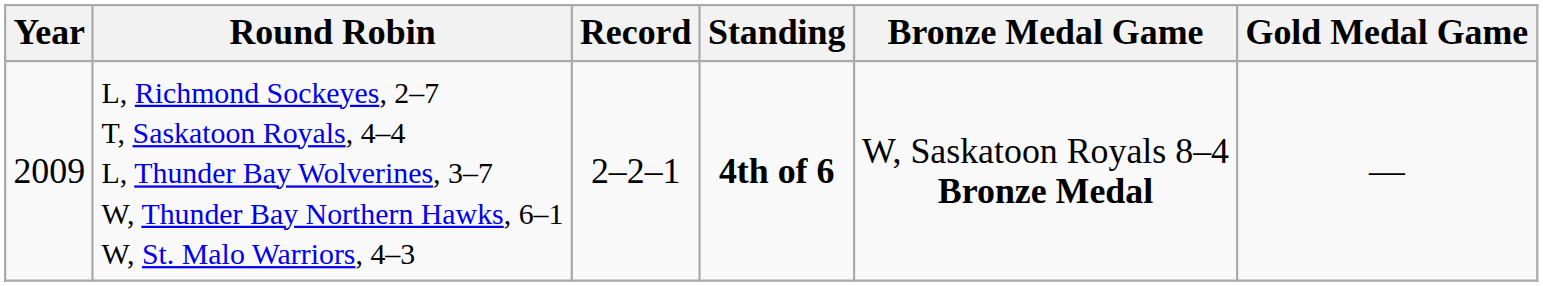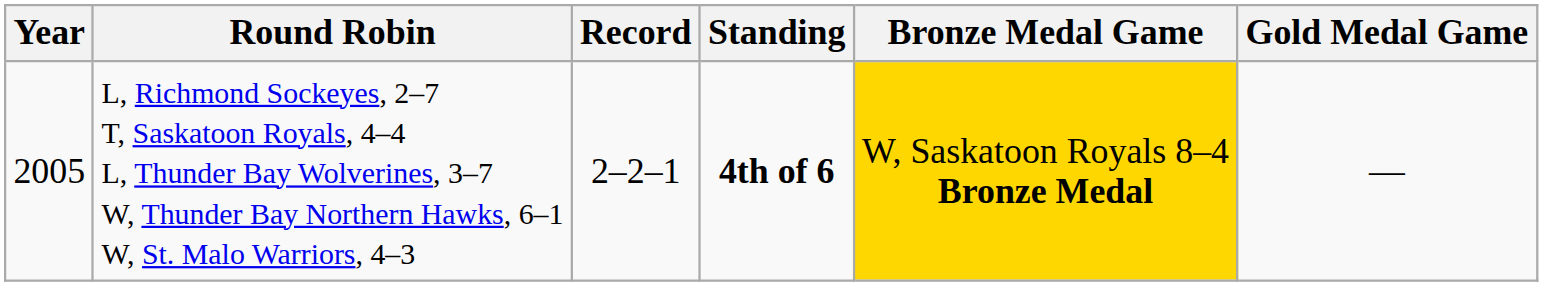(49, 170) 2009 -> (49, 170) 2005
(1045, 170) no background -> (1045, 170) gold background
